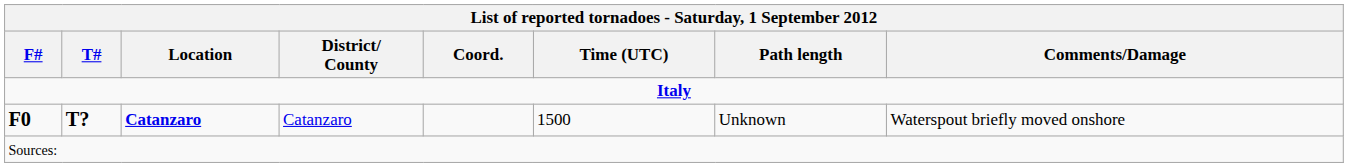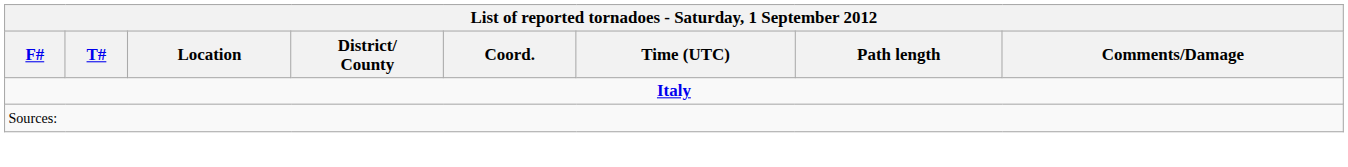- row: (20, 119)
